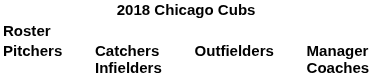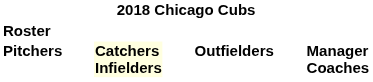(128, 59) no background -> (128, 59) lightyellow background
